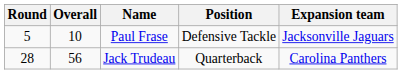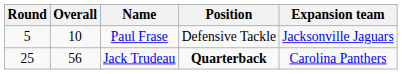(27, 58) 28 -> (27, 58) 25
(229, 58) normal -> (229, 58) bold
